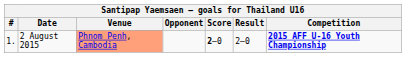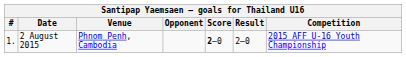(105, 42) lightsalmon background -> (105, 42) no background
(314, 42) bold -> (314, 42) normal
